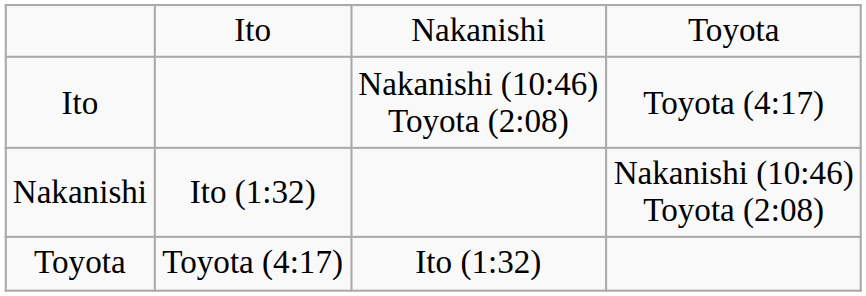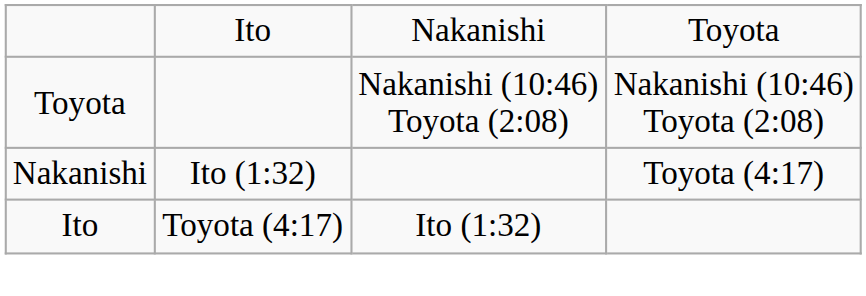(80, 101) Ito -> (80, 101) Toyota
(734, 101) Toyota (4:17) -> (734, 101) Nakanishi (10:46) Toyota (2:08)
(734, 191) Nakanishi (10:46) Toyota (2:08) -> (734, 173) Toyota (4:17)
(80, 262) Toyota -> (80, 225) Ito
